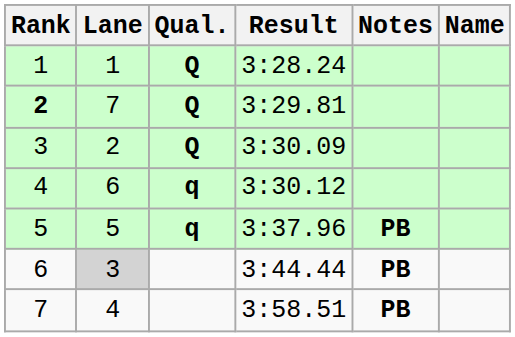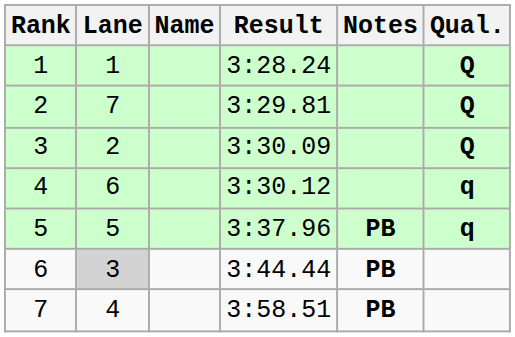columns swapped: (475, 25) <-> (192, 25)
(41, 107) bold -> (41, 107) normal
